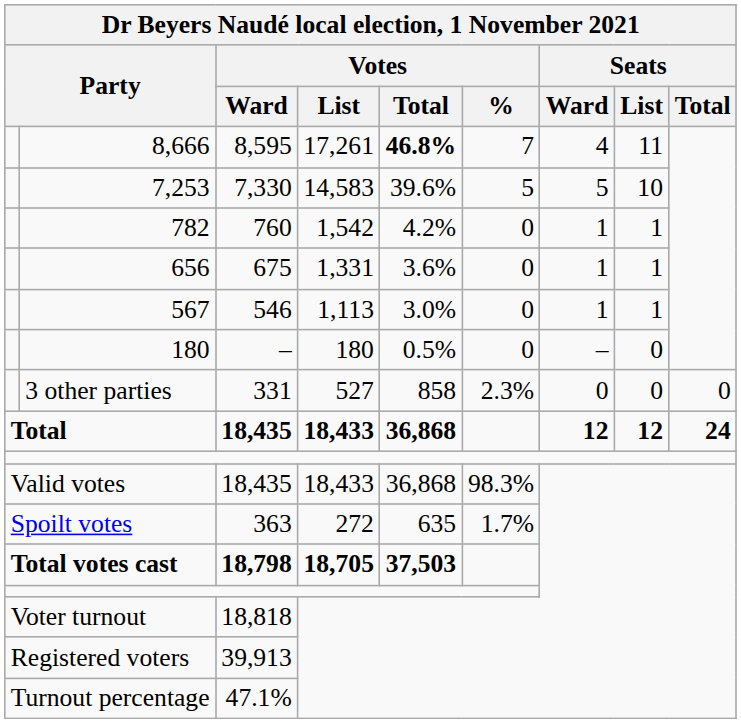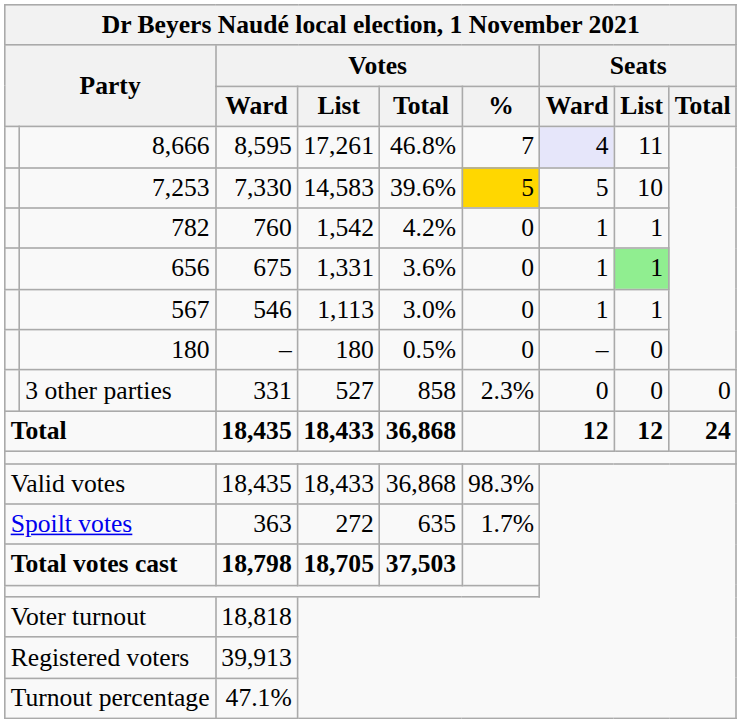(421, 146) bold -> (423, 146) normal
(602, 146) no background -> (602, 146) lavender background
(528, 187) no background -> (528, 187) gold background
(657, 268) no background -> (657, 268) lightgreen background
